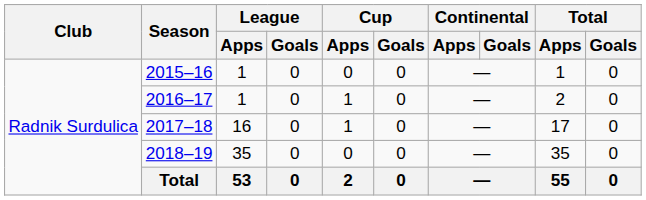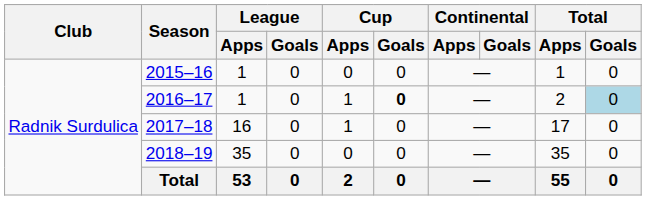(401, 99) normal -> (401, 99) bold
(613, 99) no background -> (613, 99) lightblue background
